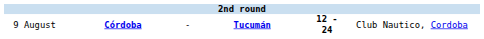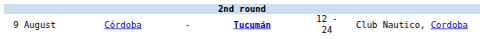(123, 24) bold -> (123, 24) normal
(327, 24) bold -> (327, 24) normal
